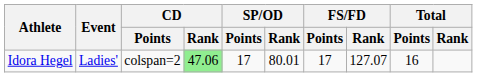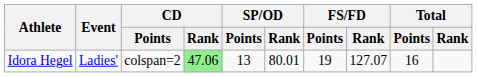(244, 61) 17 -> (244, 61) 13
(325, 61) 17 -> (325, 61) 19
